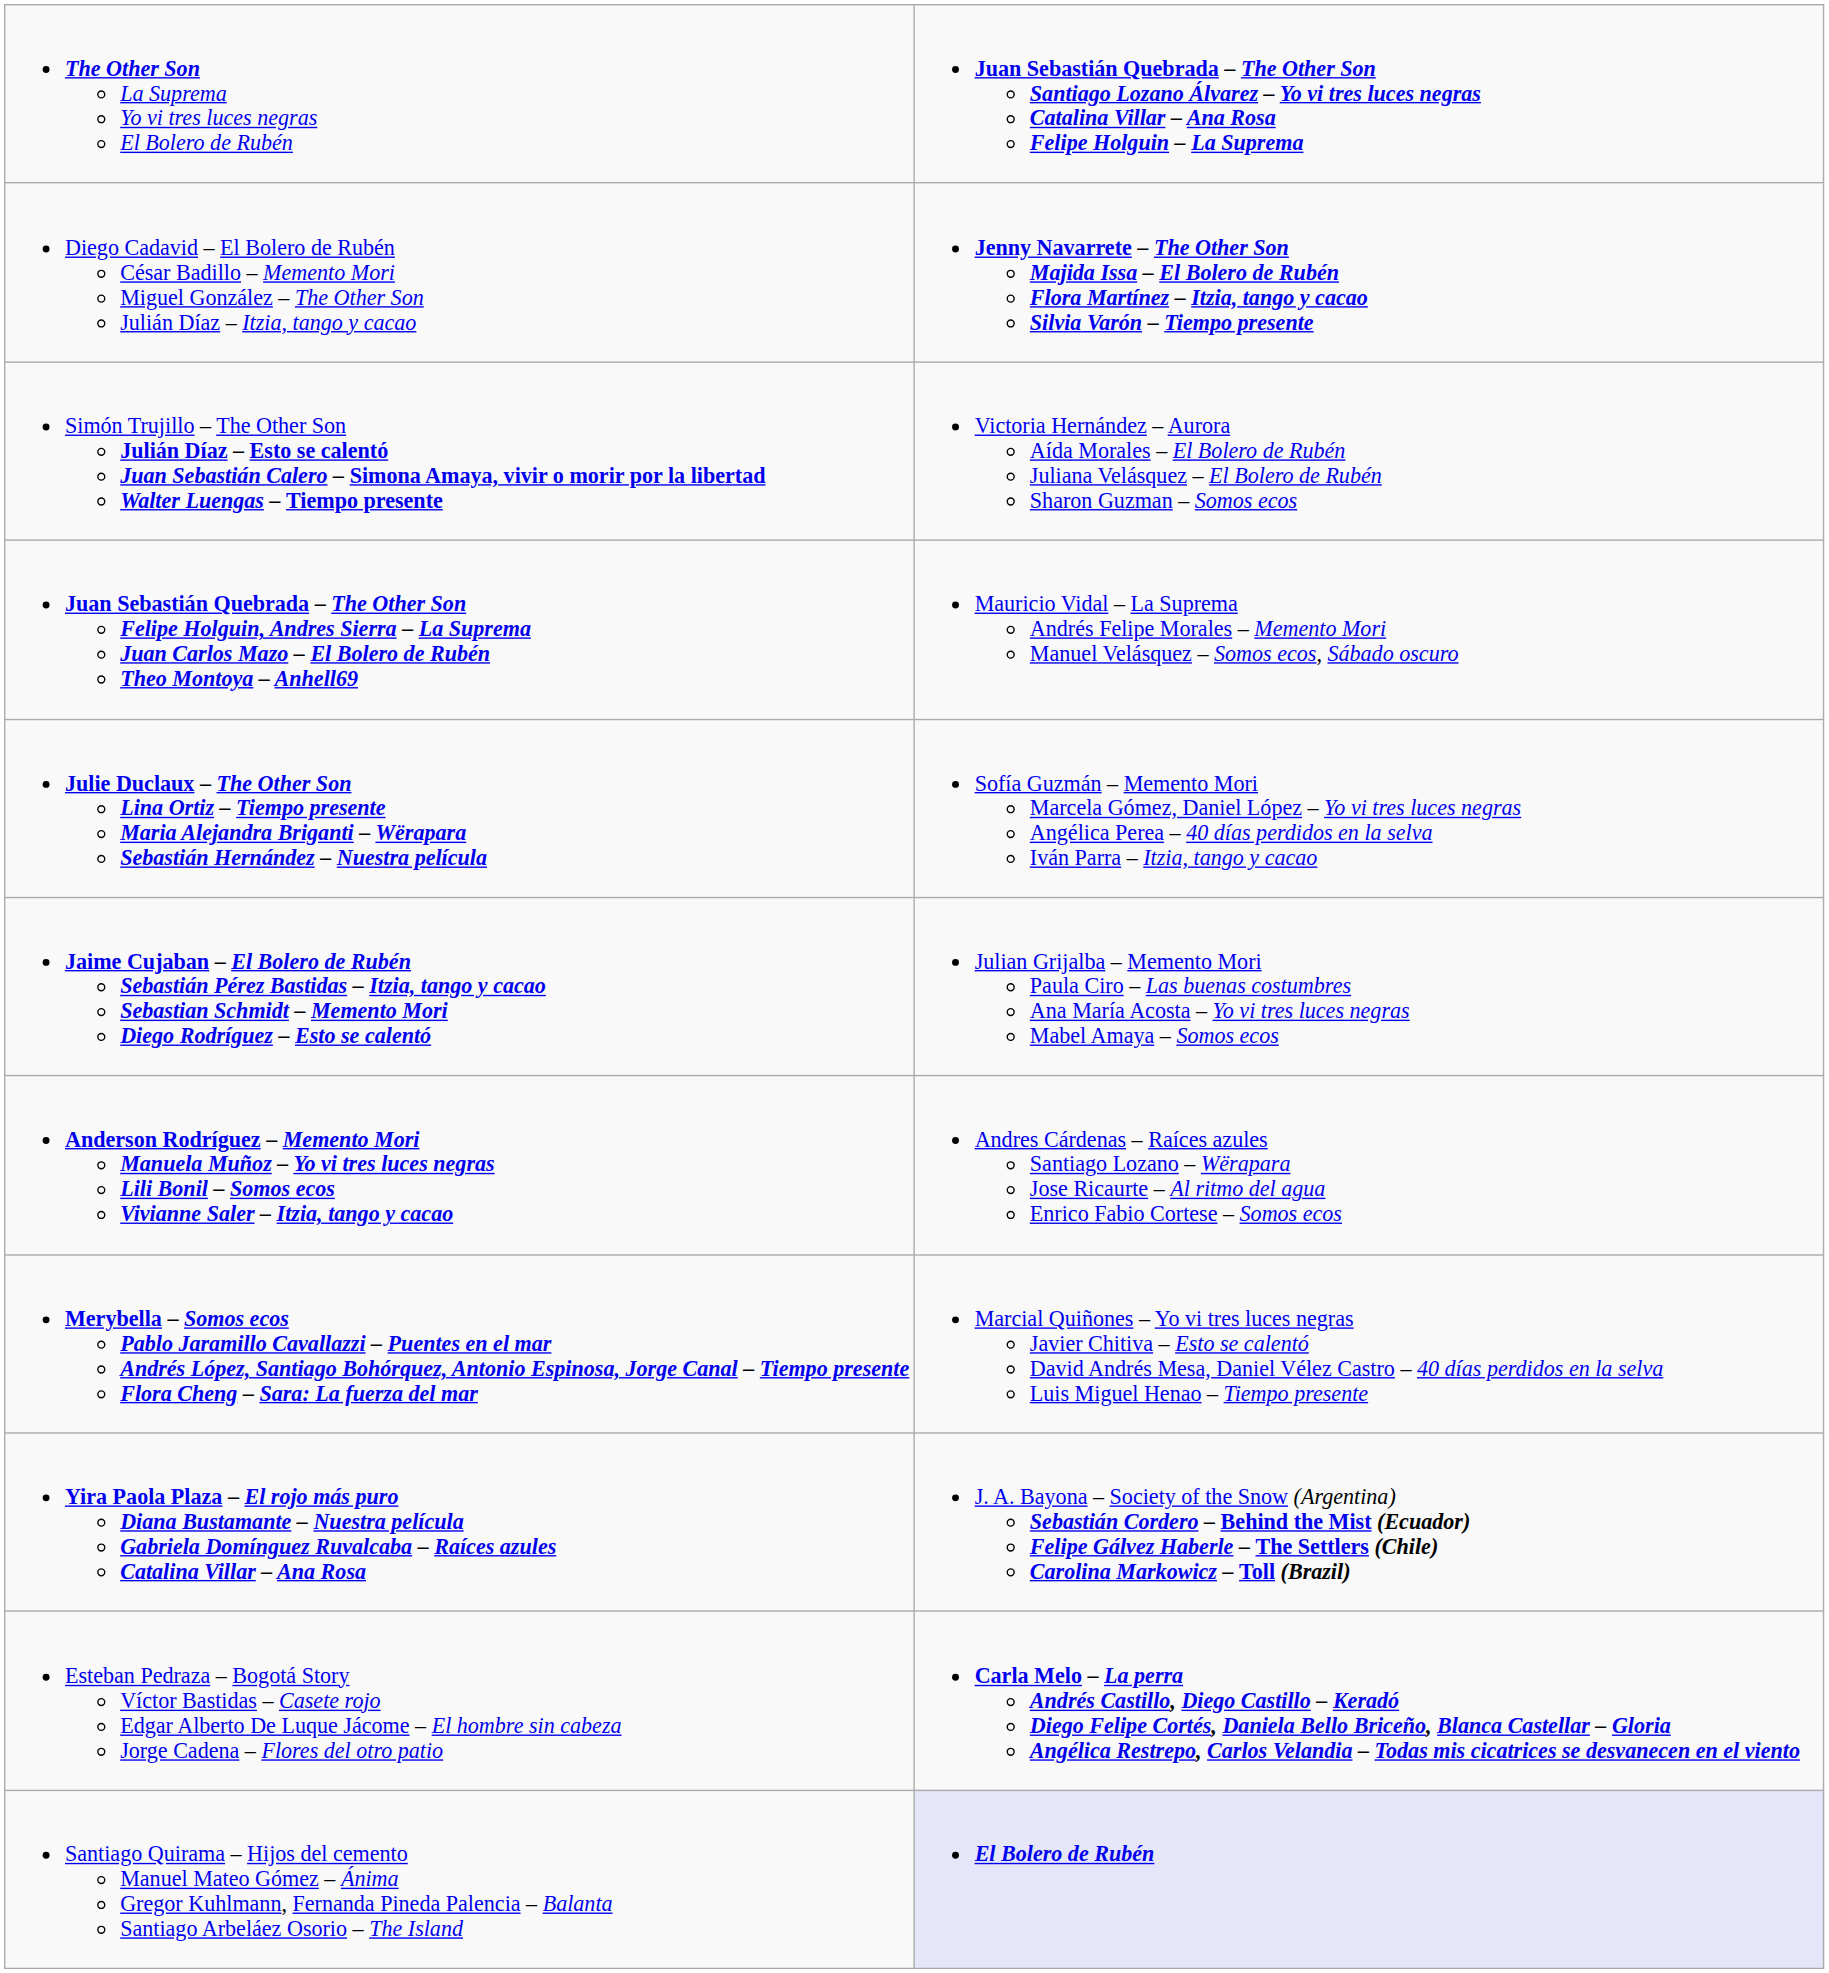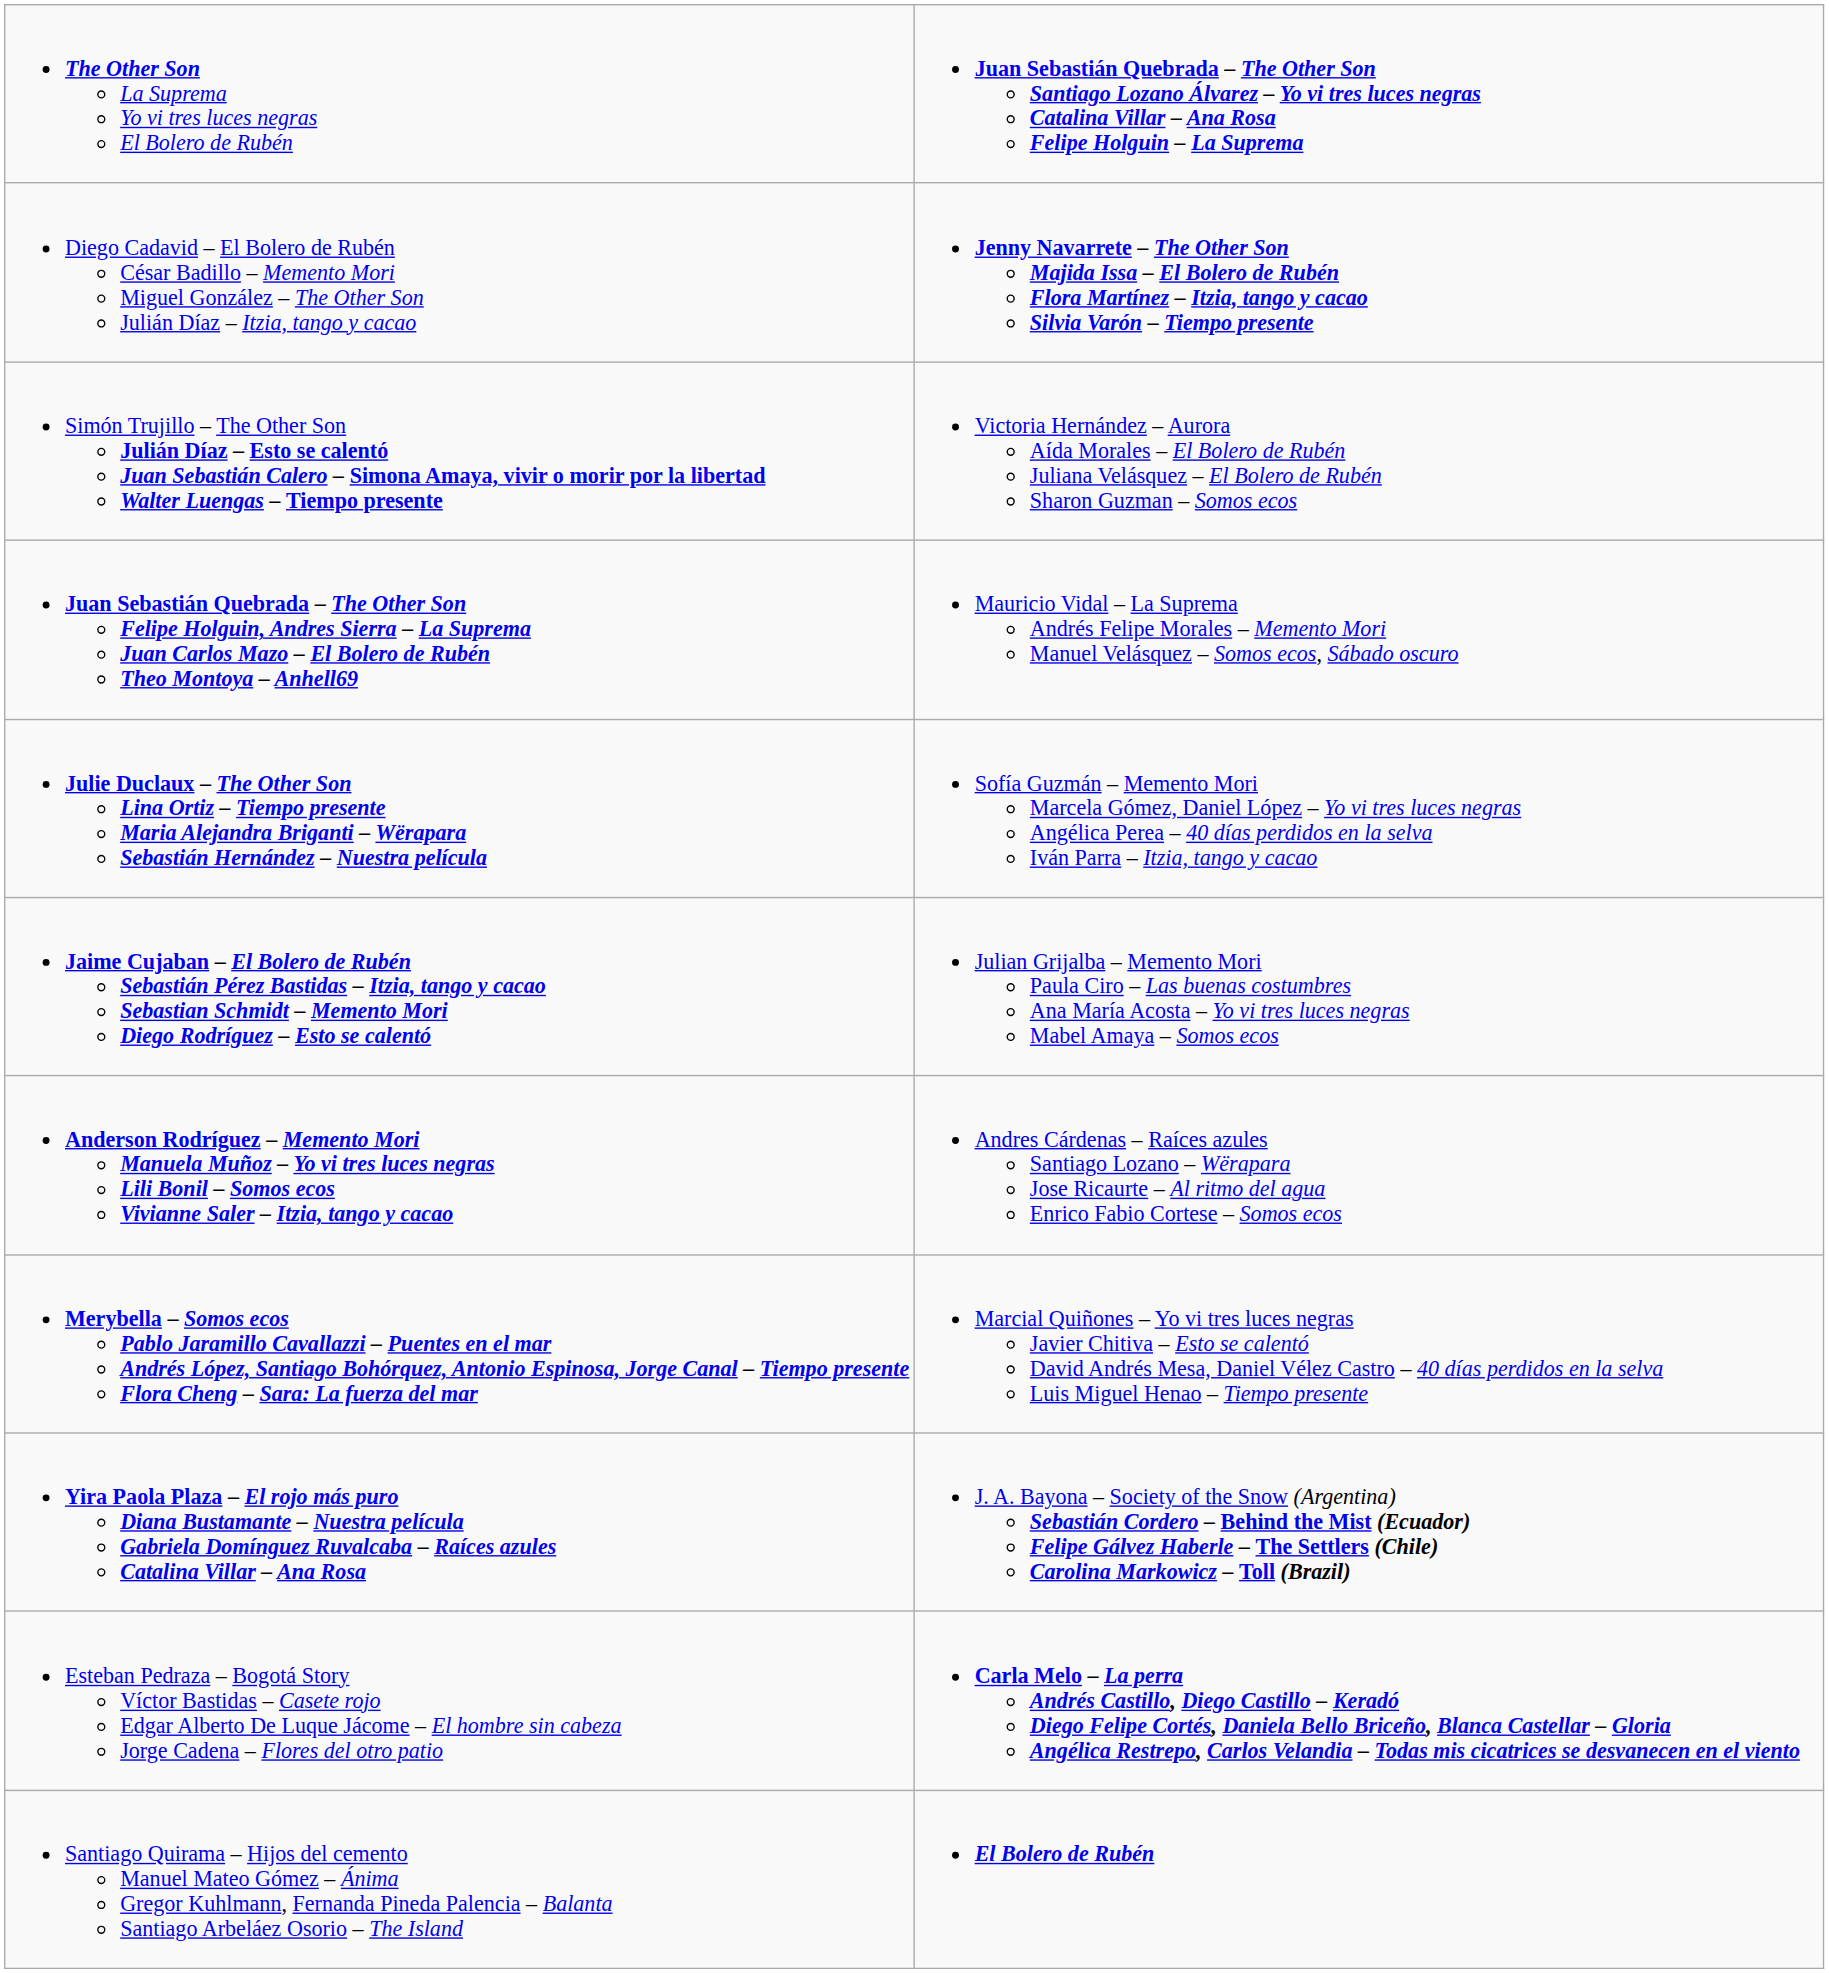(1369, 1854) lavender background -> (1369, 1854) no background
